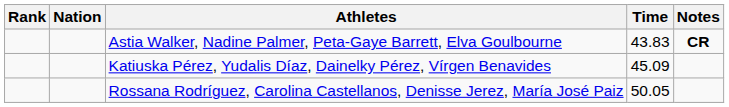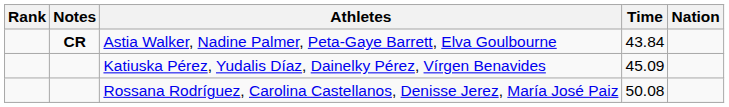columns swapped: (77, 17) <-> (698, 17)
(650, 42) 43.83 -> (645, 42) 43.84
(650, 91) 50.05 -> (645, 91) 50.08
